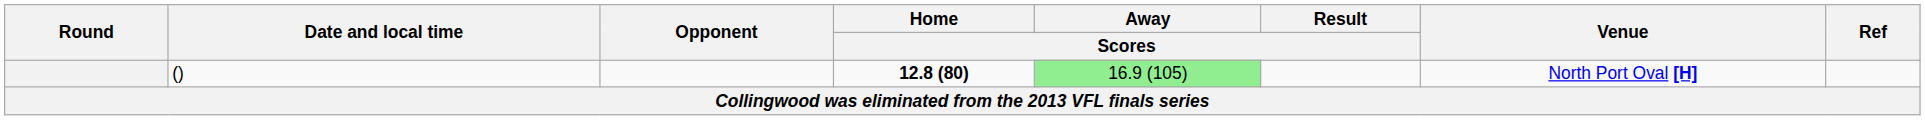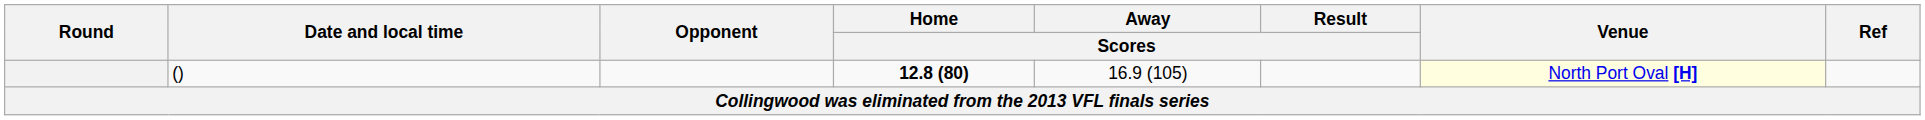(1148, 74) lightgreen background -> (1148, 74) no background
(1623, 74) no background -> (1623, 74) lightyellow background
